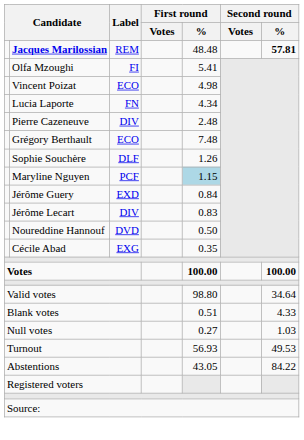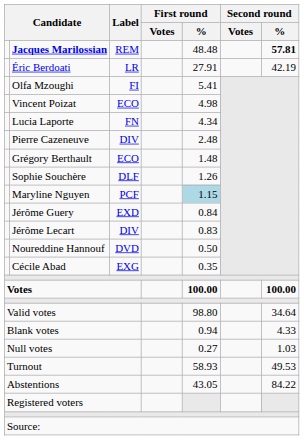+ row: (41, 67)
(208, 140) 7.48 -> (208, 158) 1.48
(208, 312) 0.51 -> (208, 330) 0.94
(205, 348) 56.93 -> (205, 366) 58.93
